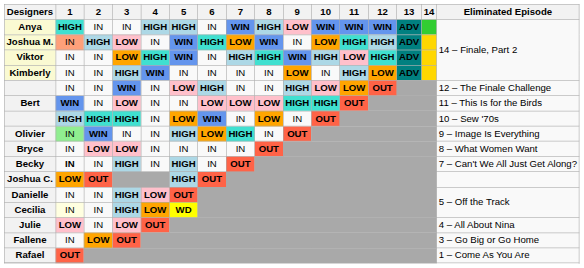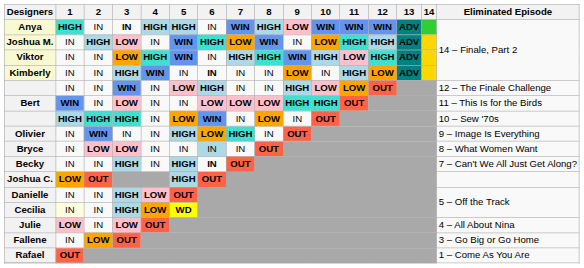(127, 27) normal -> (127, 27) bold
(70, 42) lightsalmon background -> (70, 42) no background
(212, 73) normal -> (212, 73) bold
(70, 133) lightgreen background -> (70, 133) no background
(212, 149) no background -> (212, 149) lightblue background
(70, 164) bold -> (70, 164) normal
(212, 164) normal -> (212, 164) bold
